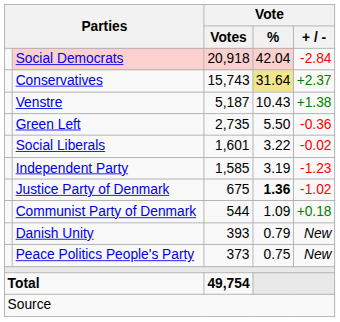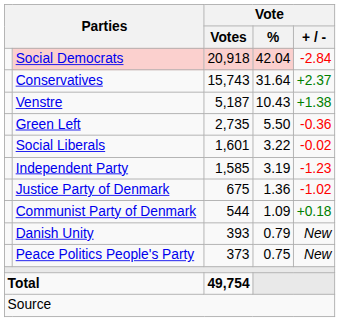(273, 80) khaki background -> (273, 80) no background
(277, 189) bold -> (277, 189) normal
